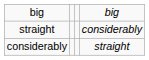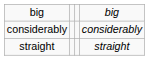(37, 30) straight -> (37, 30) considerably
(37, 47) considerably -> (37, 47) straight
